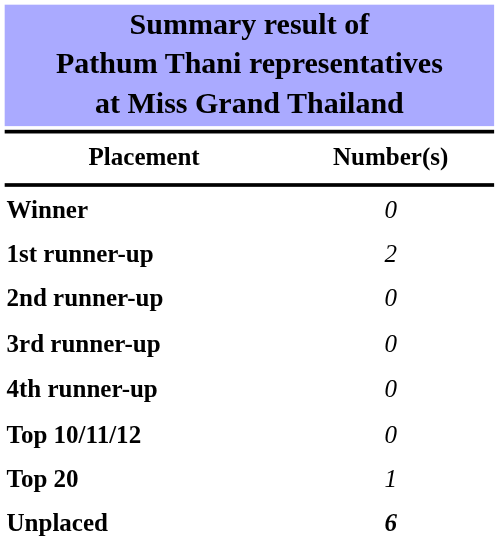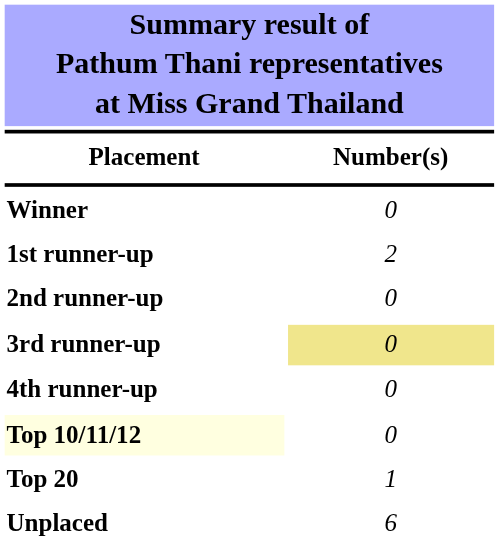(391, 344) no background -> (391, 344) khaki background
(74, 434) no background -> (74, 434) lightyellow background
(391, 524) bold -> (391, 524) normal
